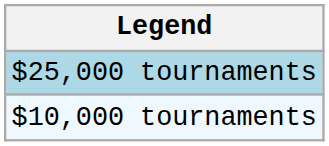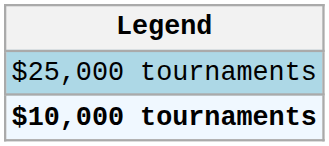(164, 117) normal -> (164, 117) bold
